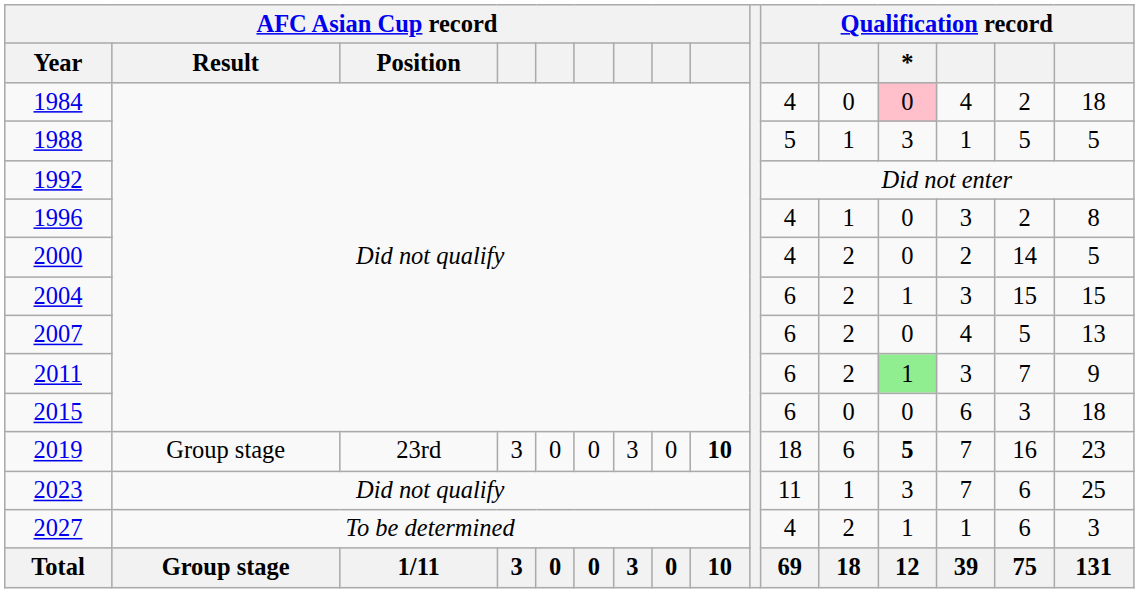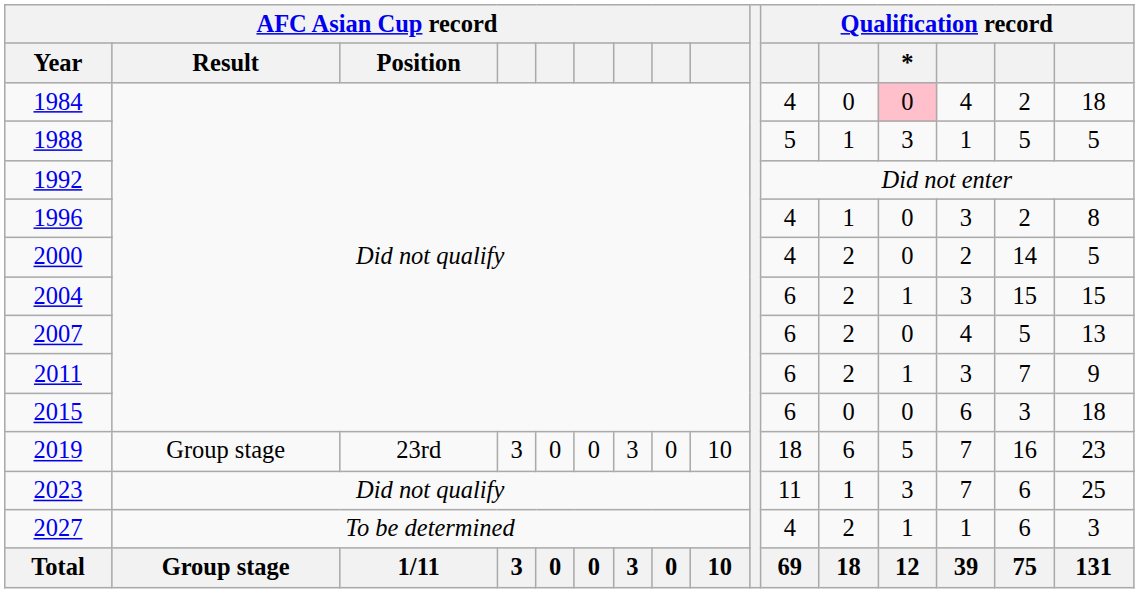(907, 373) lightgreen background -> (907, 373) no background
(720, 450) bold -> (720, 450) normal
(907, 450) bold -> (907, 450) normal
